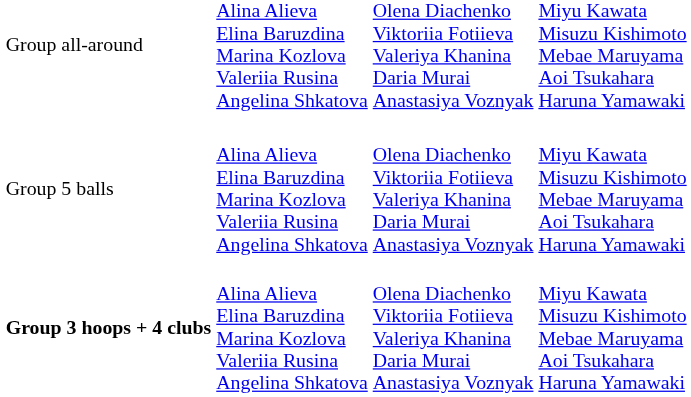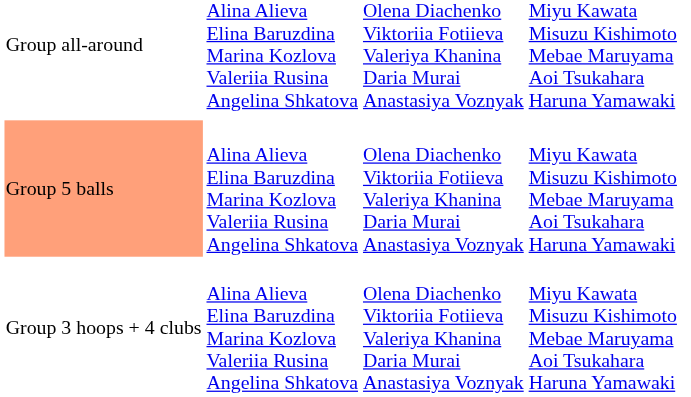(60, 188) no background -> (60, 188) lightsalmon background
(108, 327) bold -> (104, 327) normal
